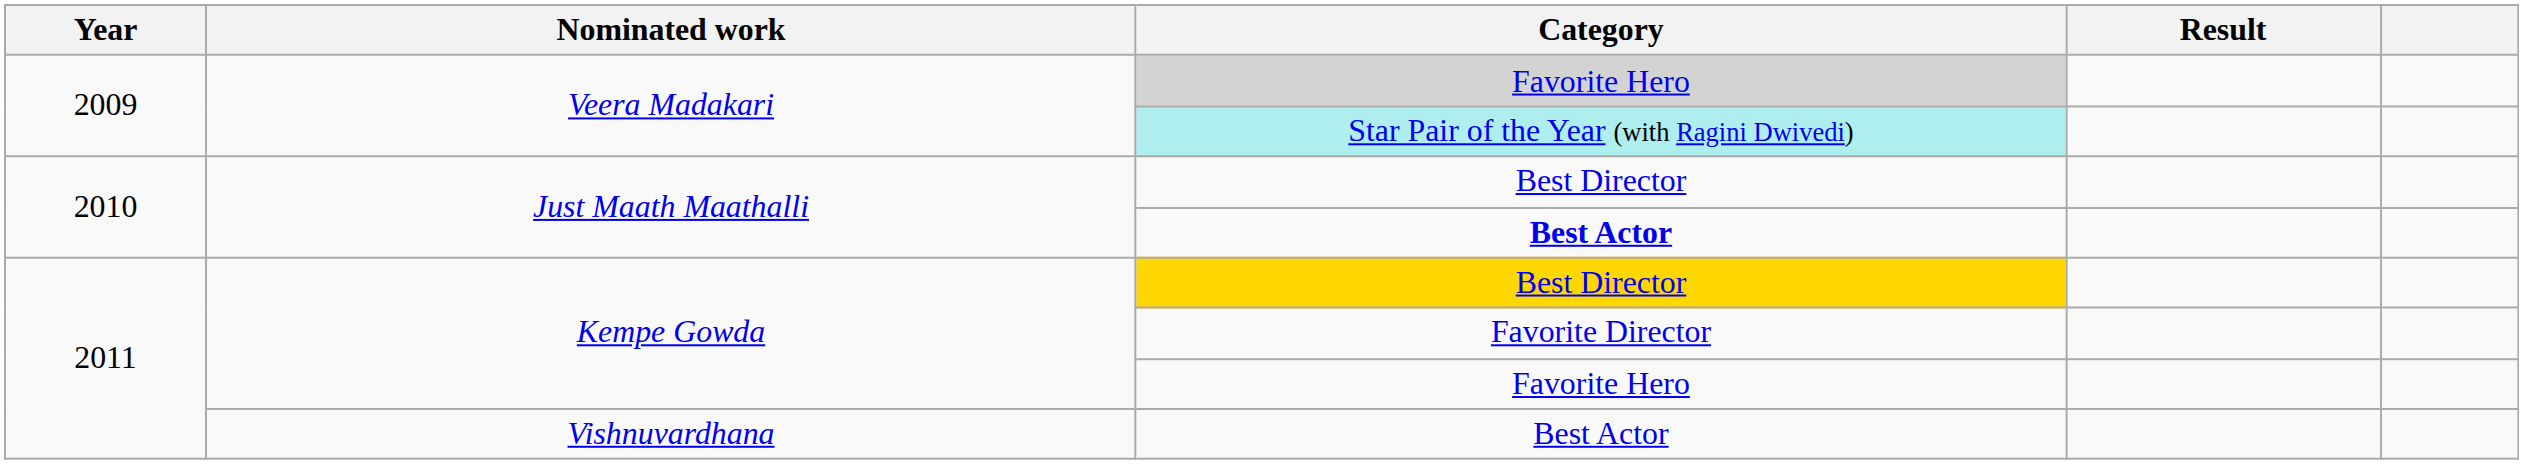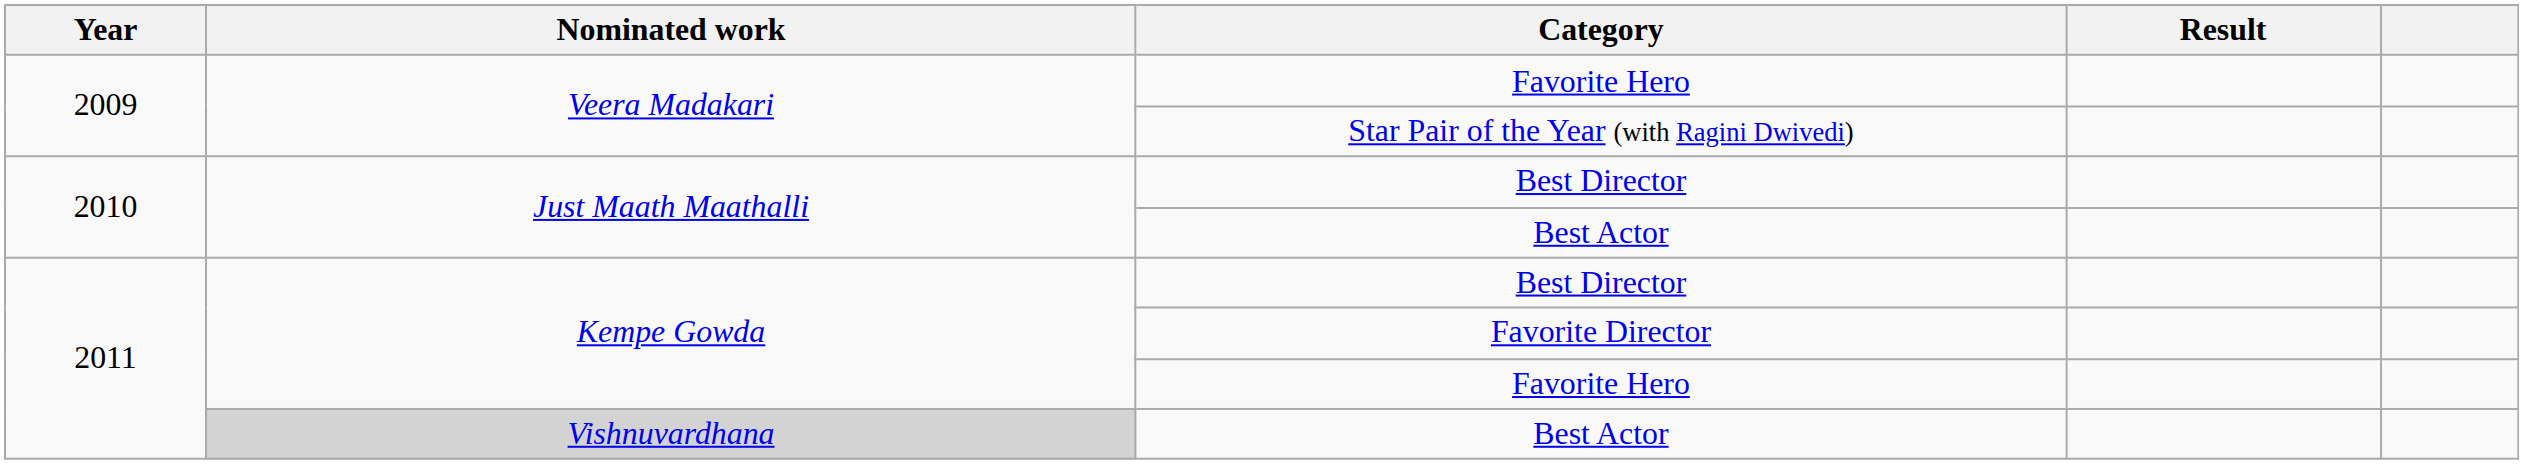(1601, 80) lightgrey background -> (1601, 80) no background
(1601, 130) paleturquoise background -> (1601, 130) no background
(1601, 231) bold -> (1601, 231) normal
(1601, 282) gold background -> (1601, 282) no background
(671, 433) no background -> (671, 433) lightgrey background
